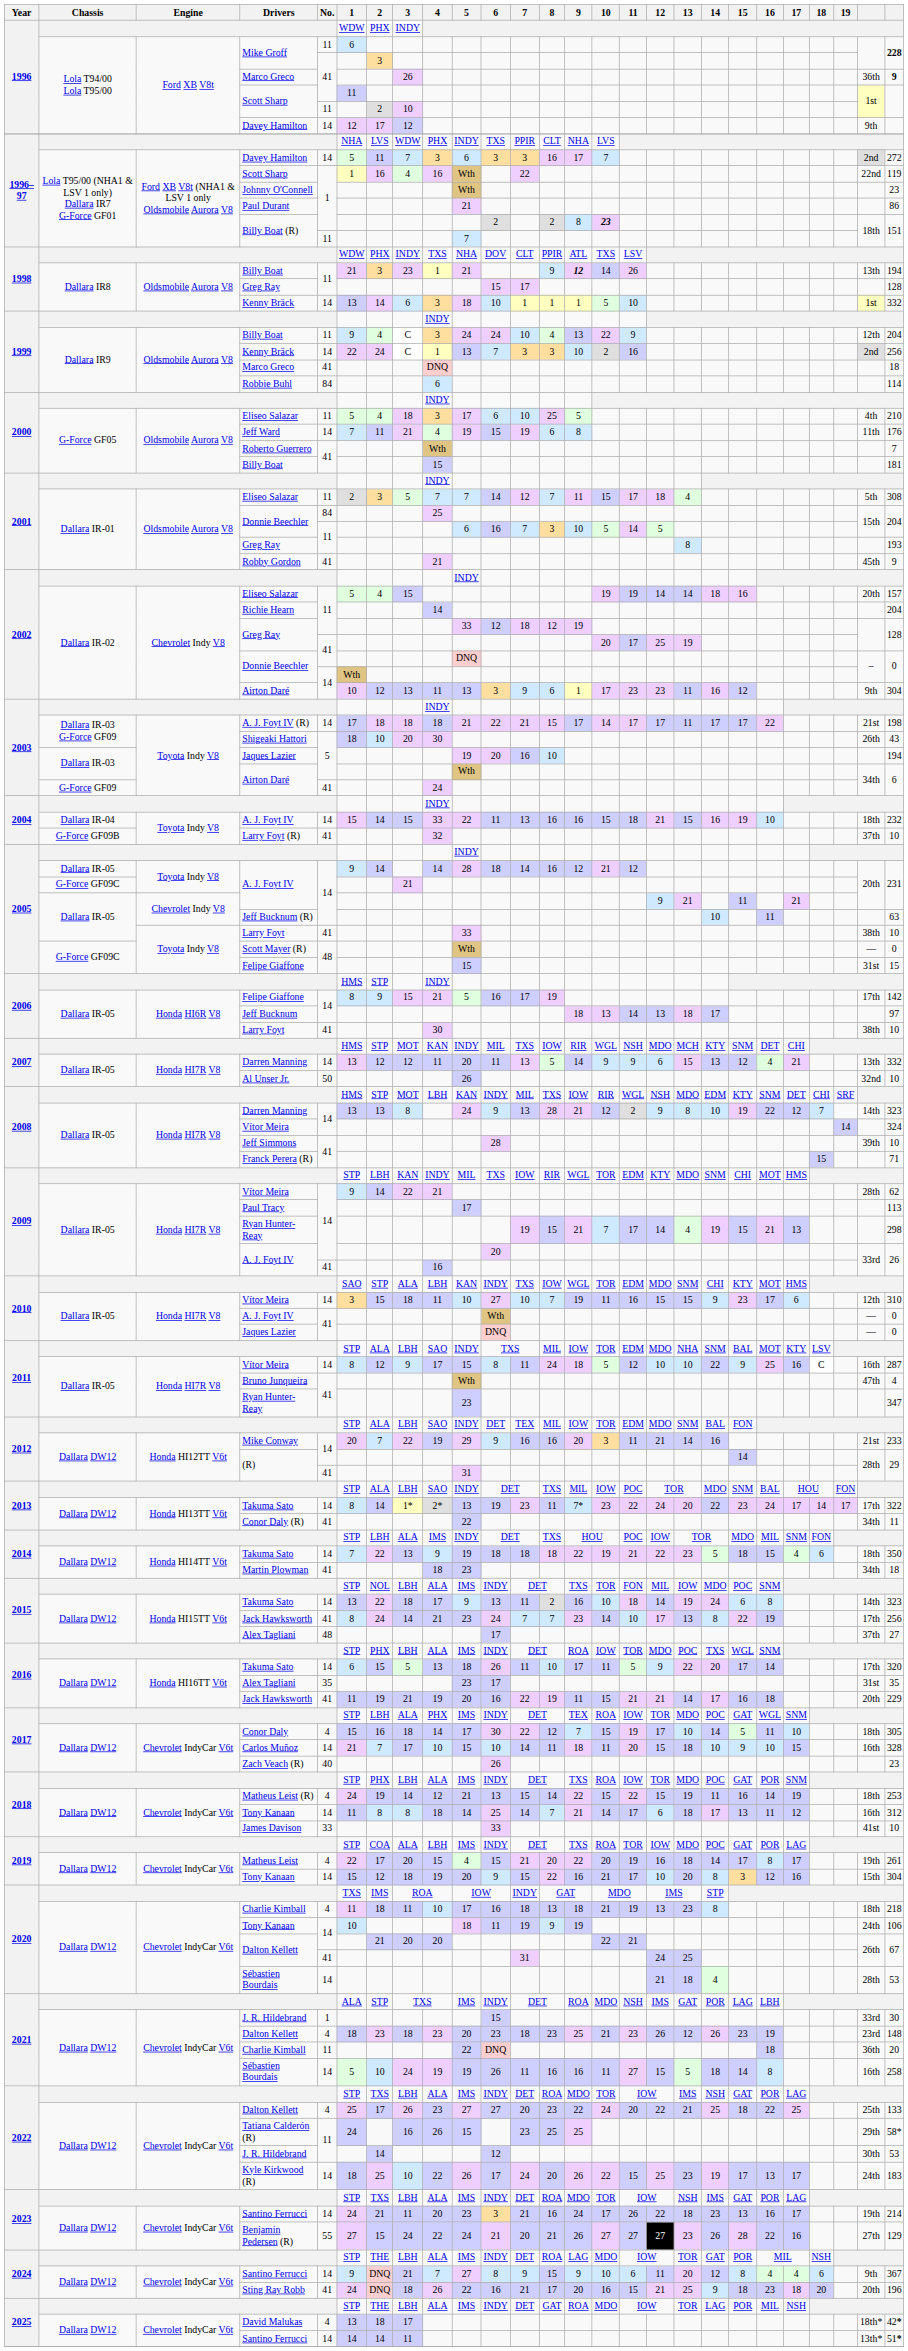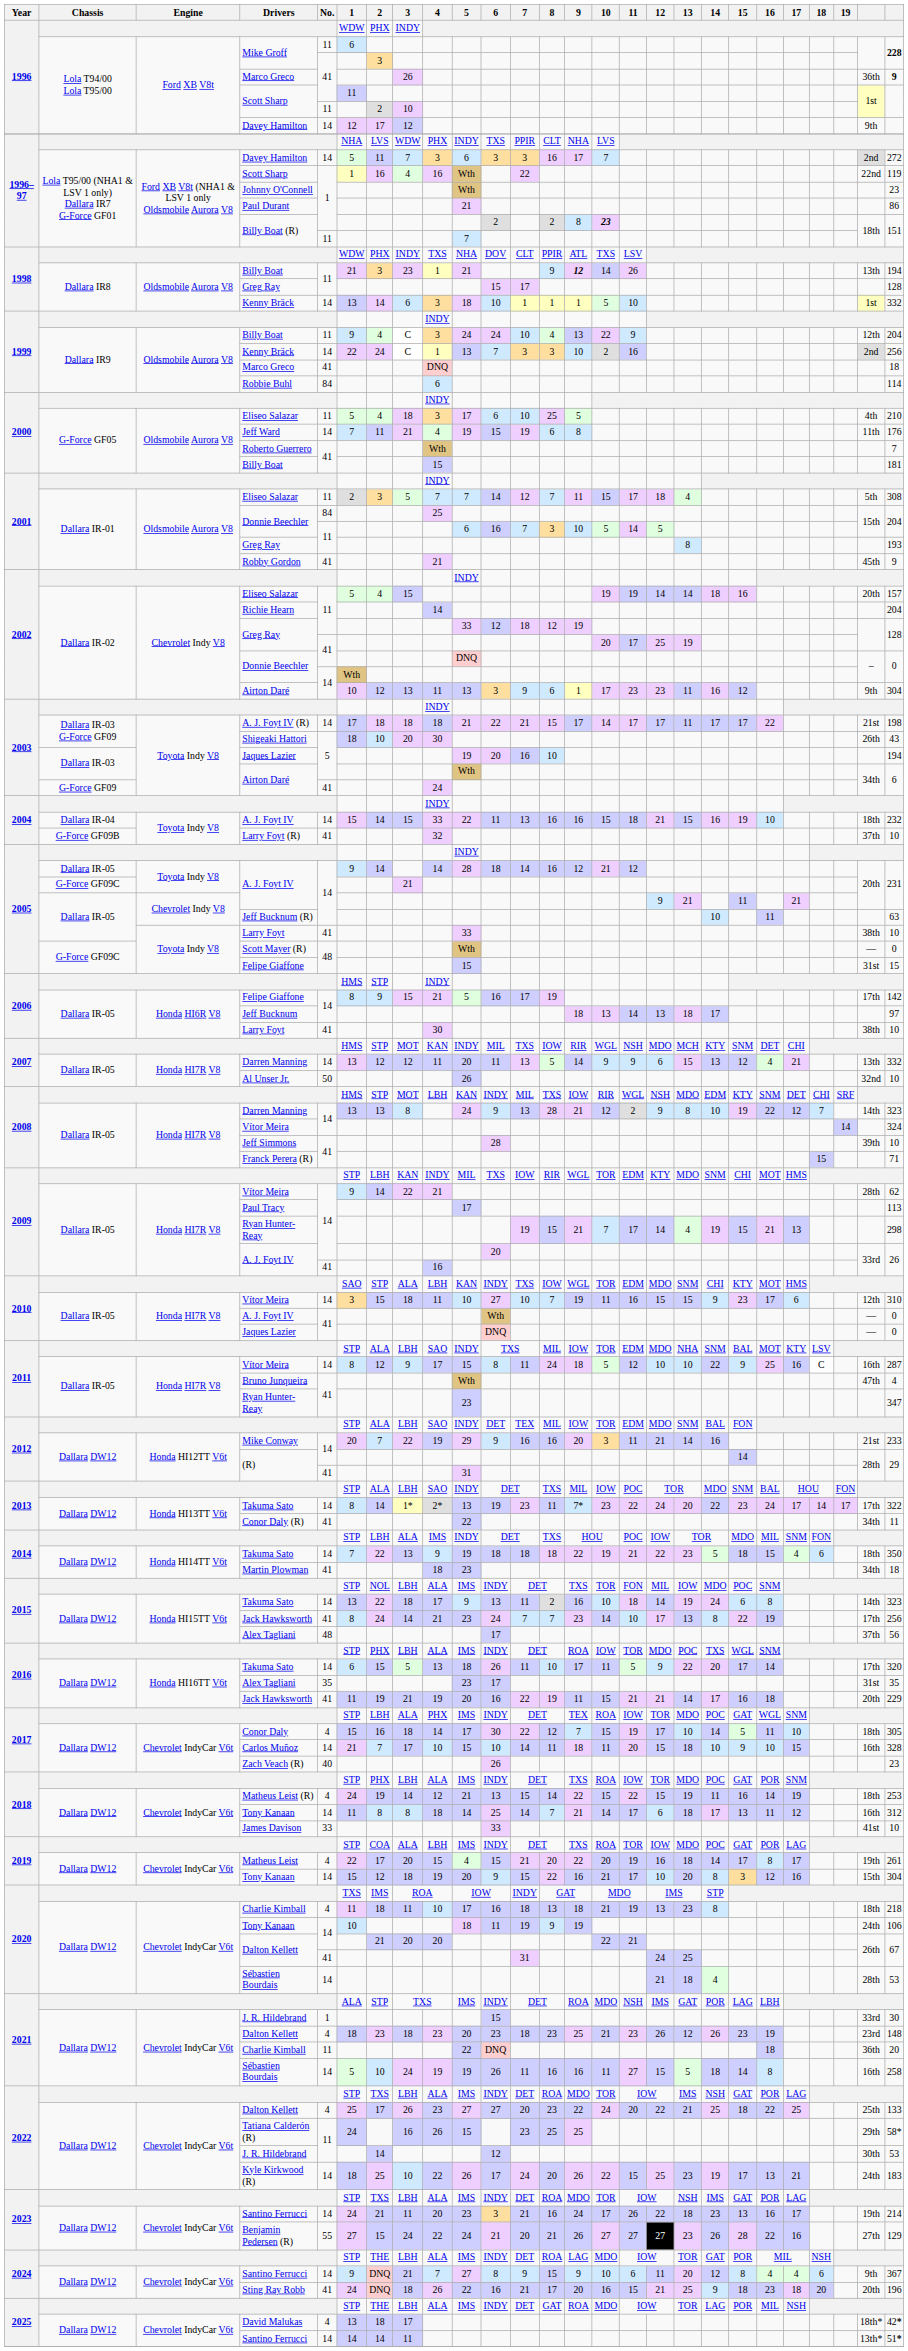(894, 1634) 27 -> (894, 1634) 56
(796, 2175) 17 -> (796, 2175) 21
